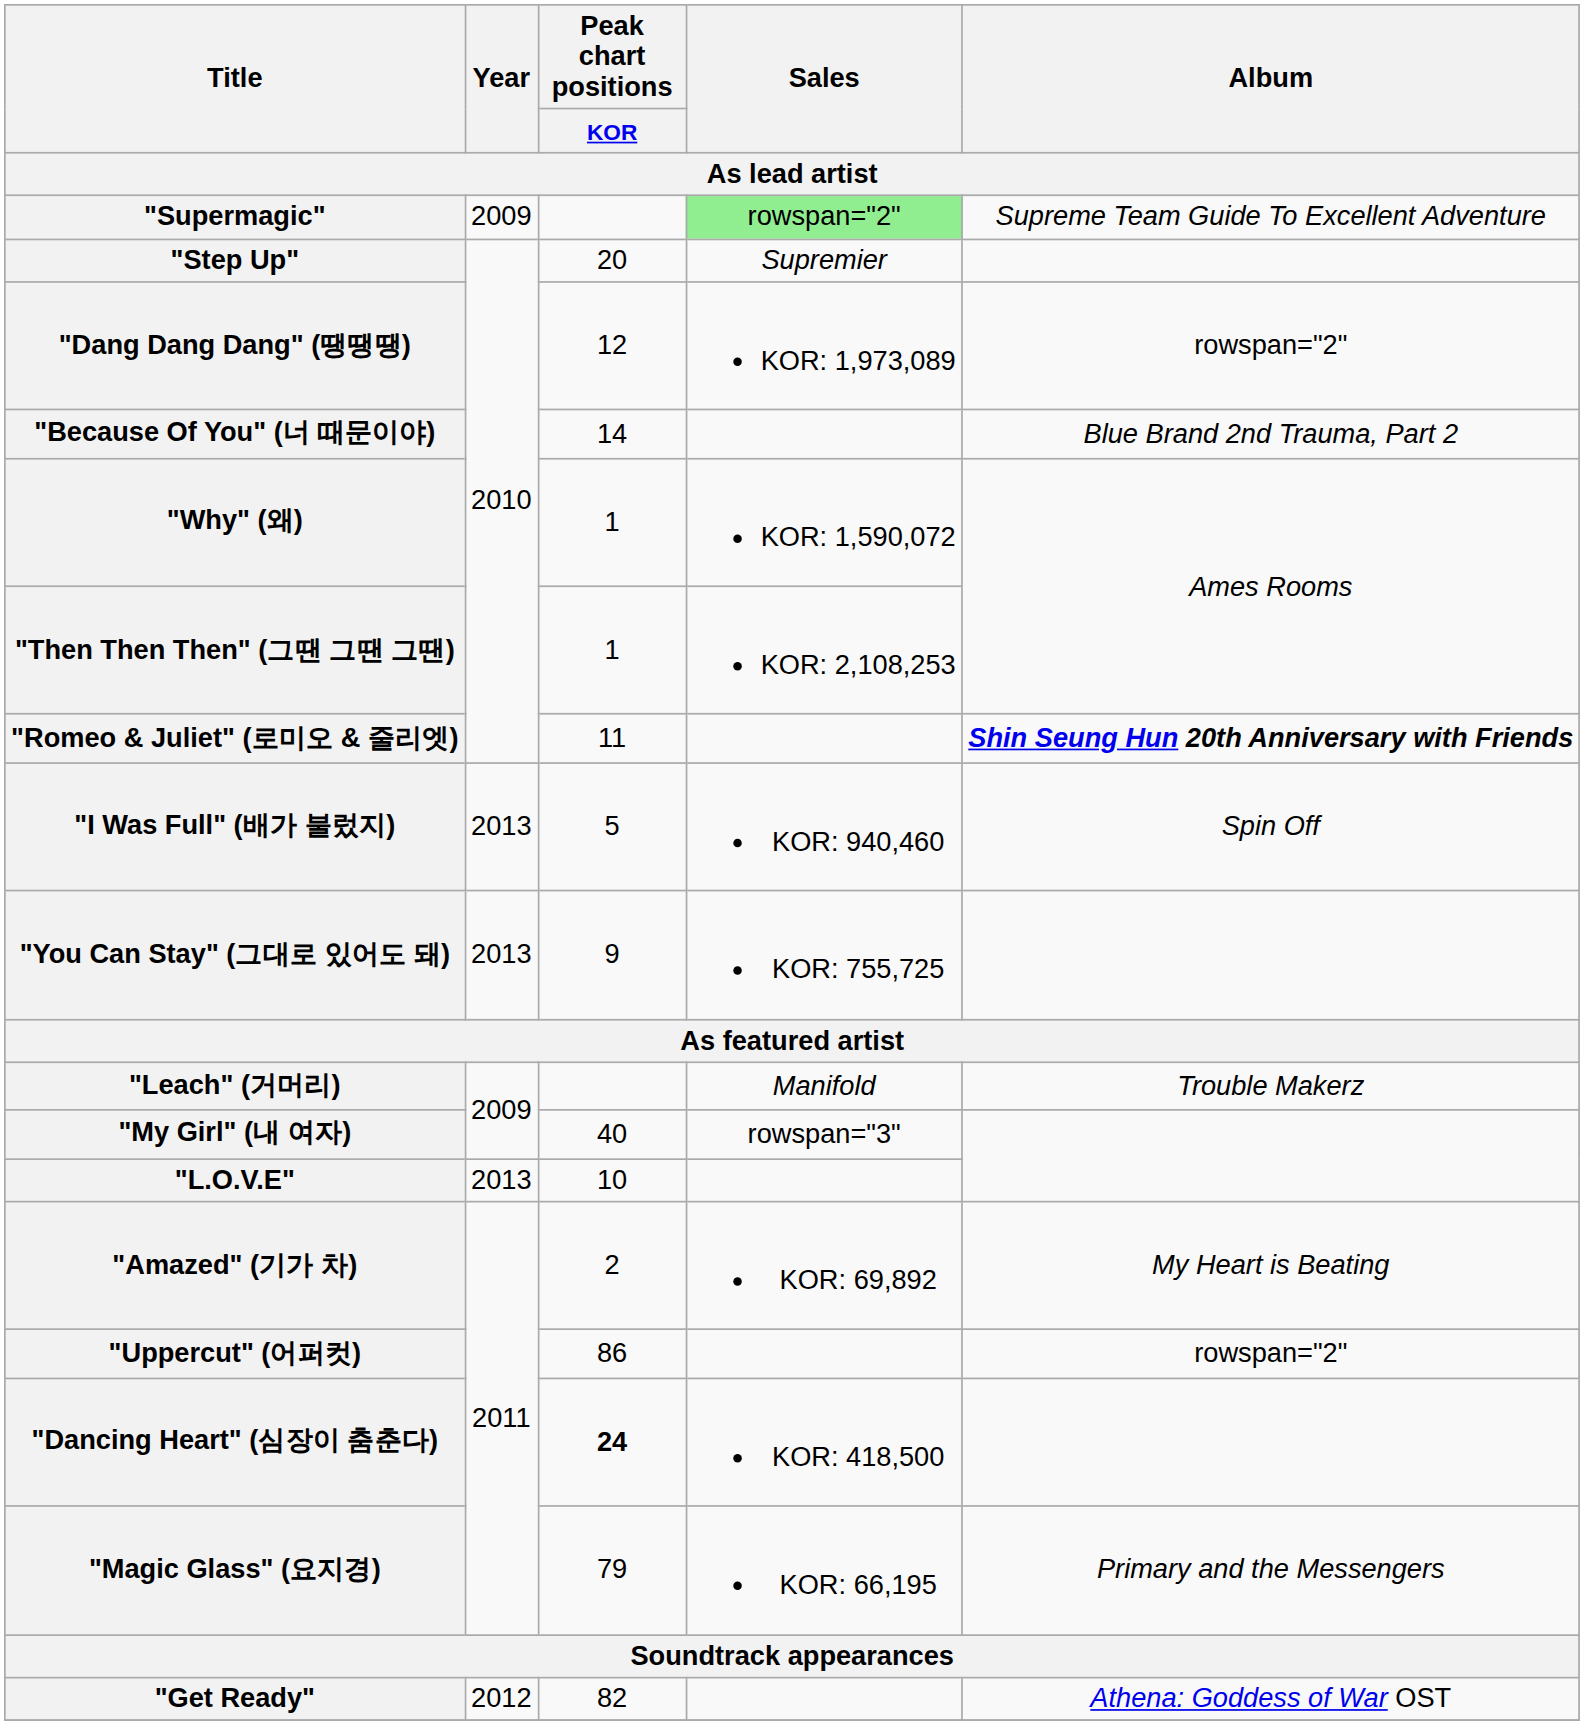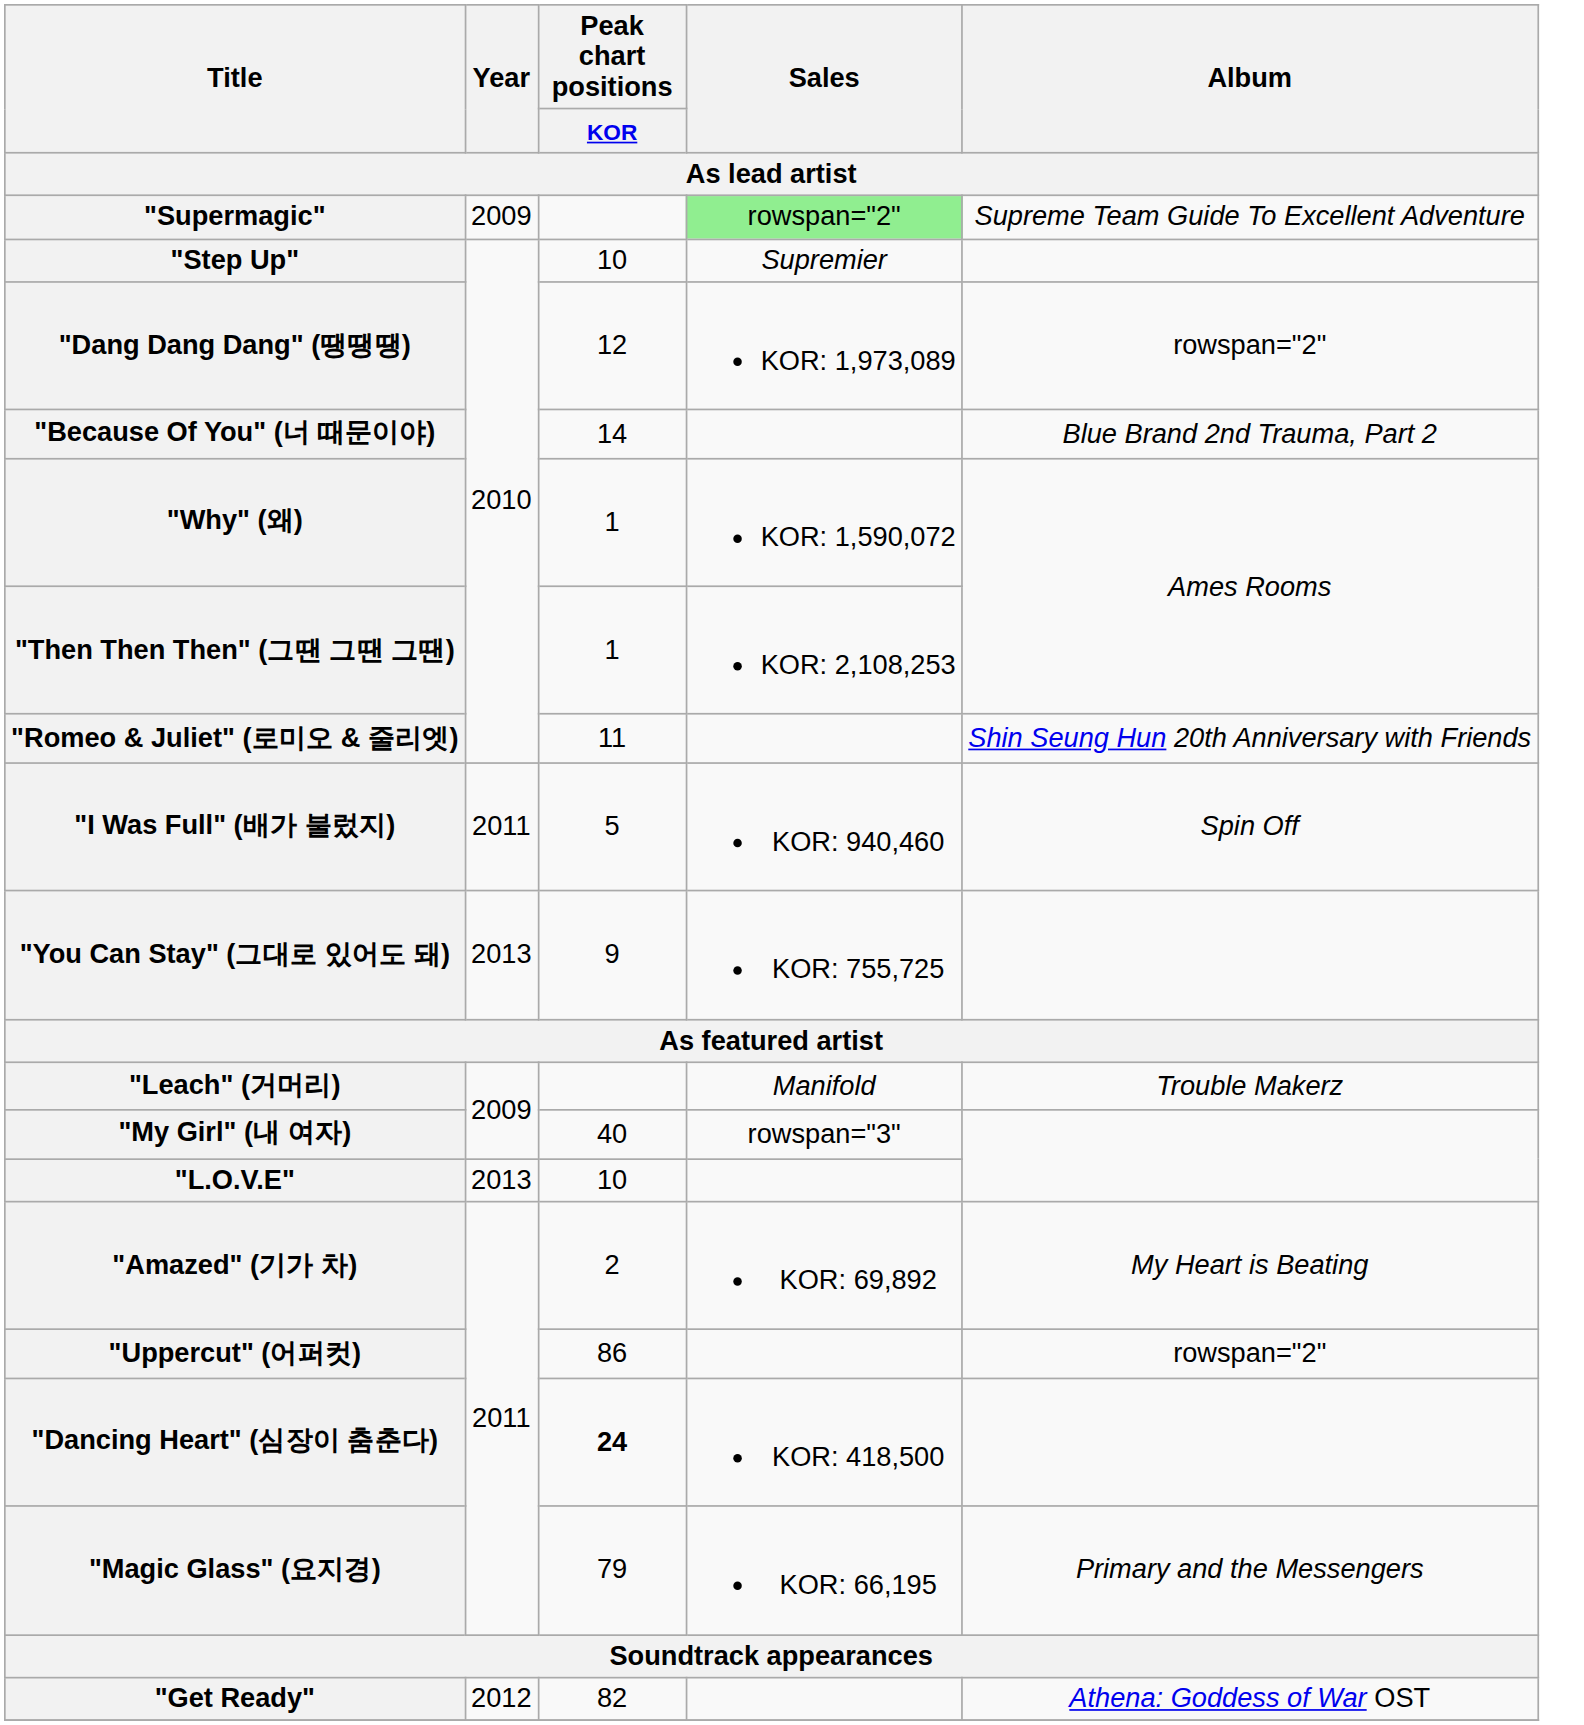(612, 259) 20 -> (612, 259) 10
(1271, 738) bold -> (1250, 738) normal
(501, 826) 2013 -> (501, 826) 2011
